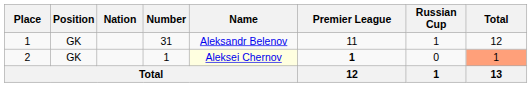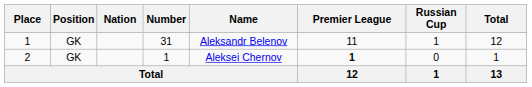(244, 58) lightyellow background -> (244, 58) no background
(496, 58) lightsalmon background -> (496, 58) no background
